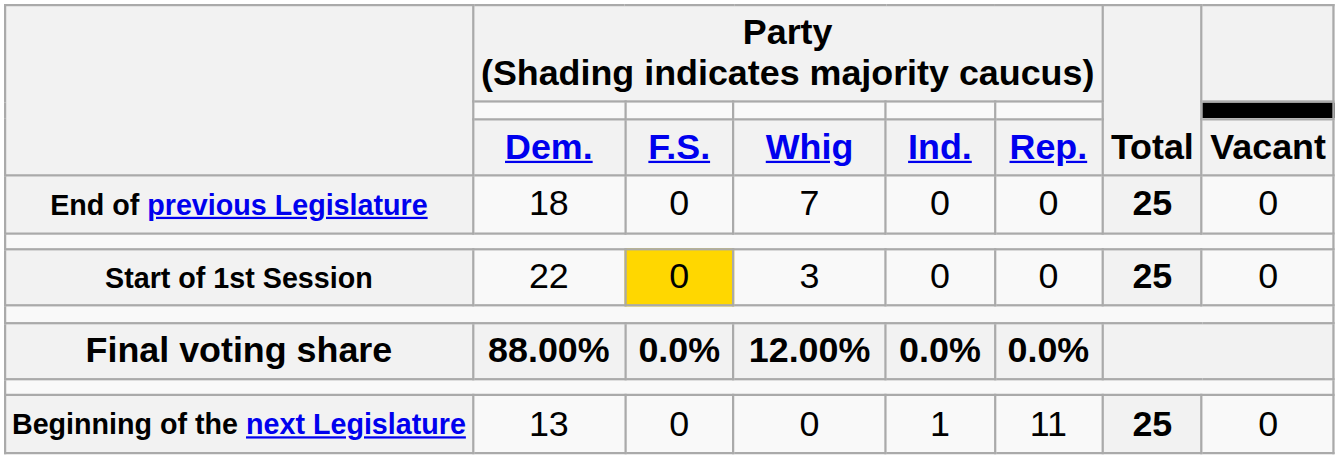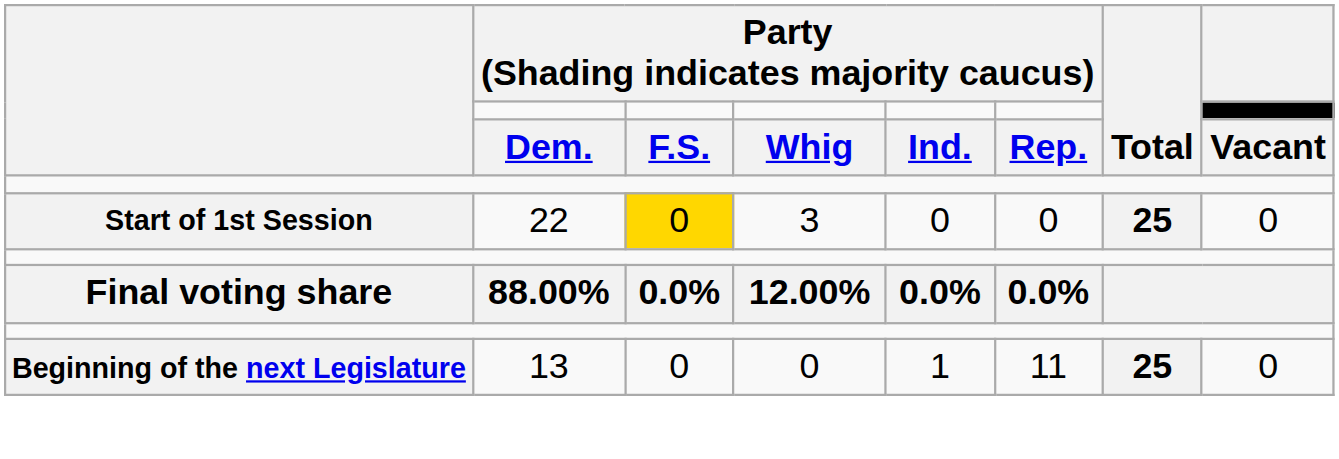- row: (239, 204)
